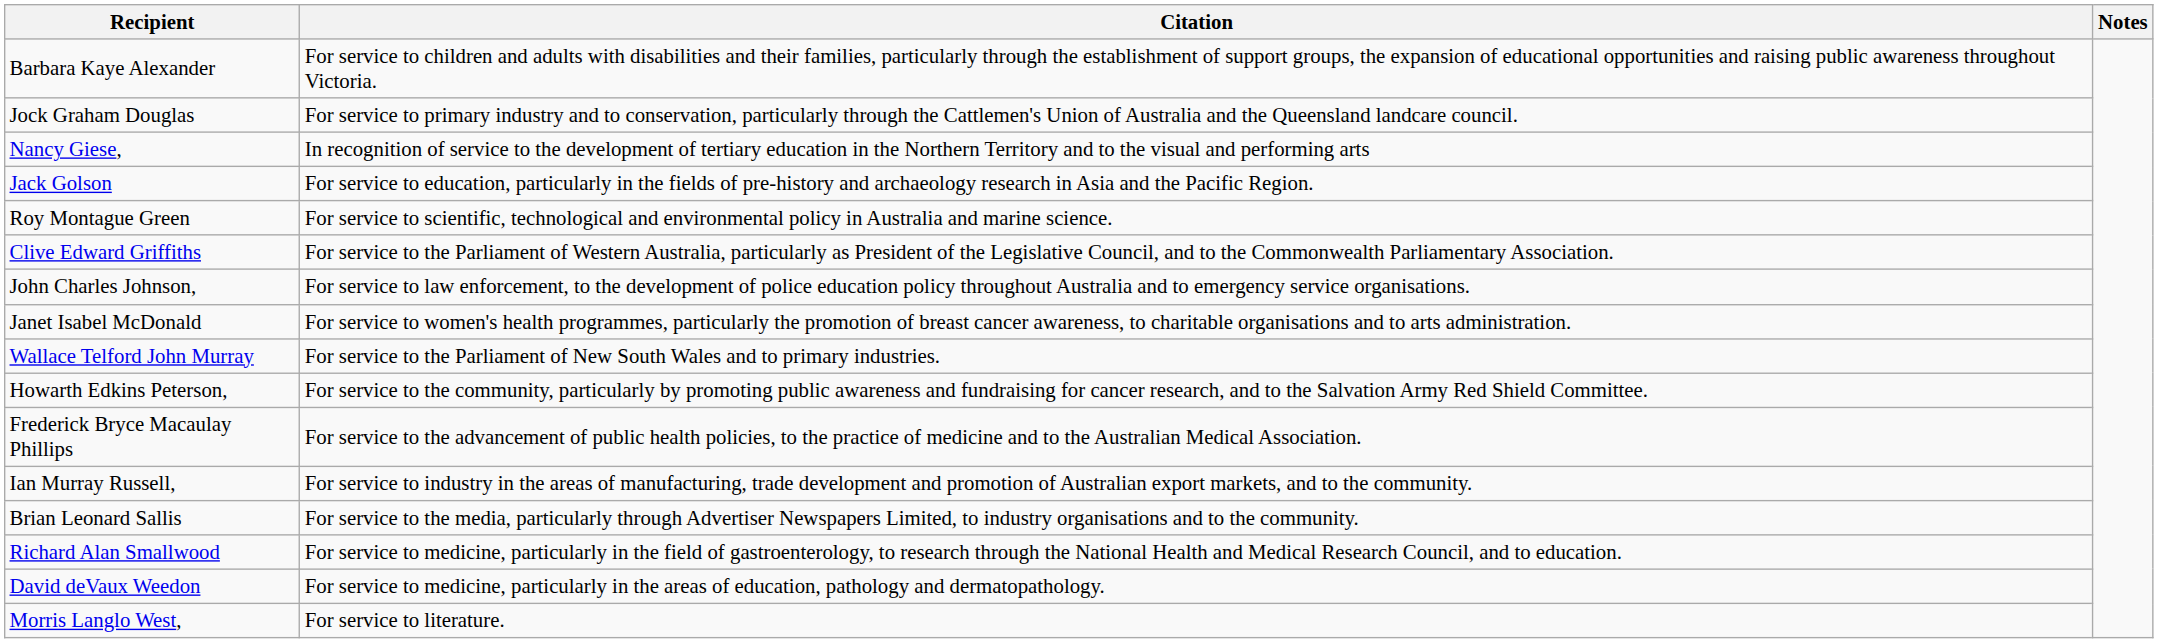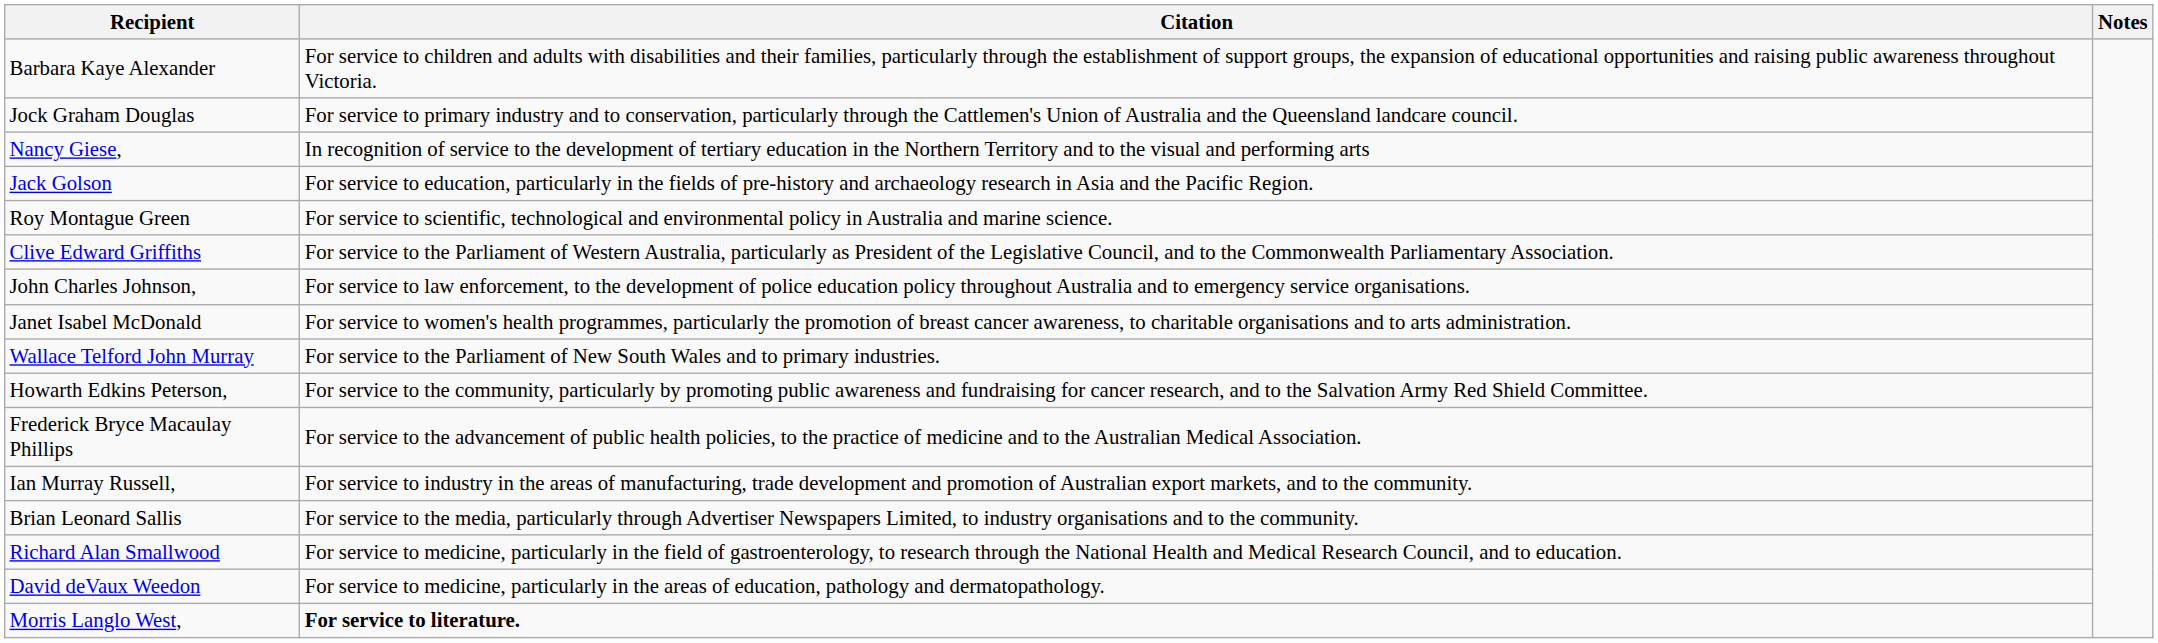(405, 620) normal -> (412, 620) bold
